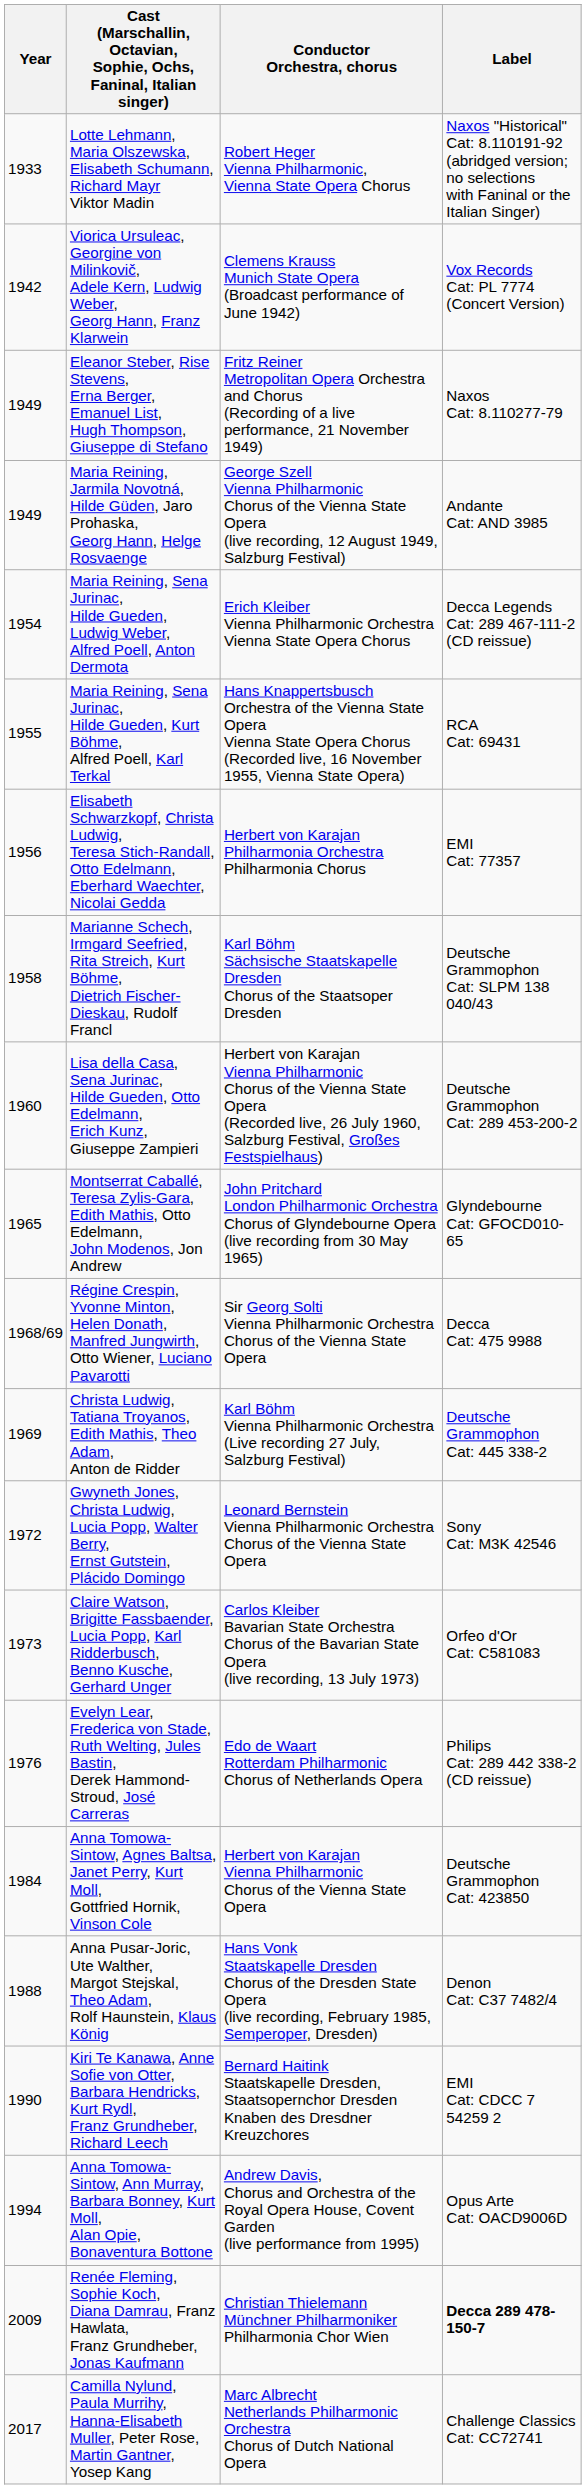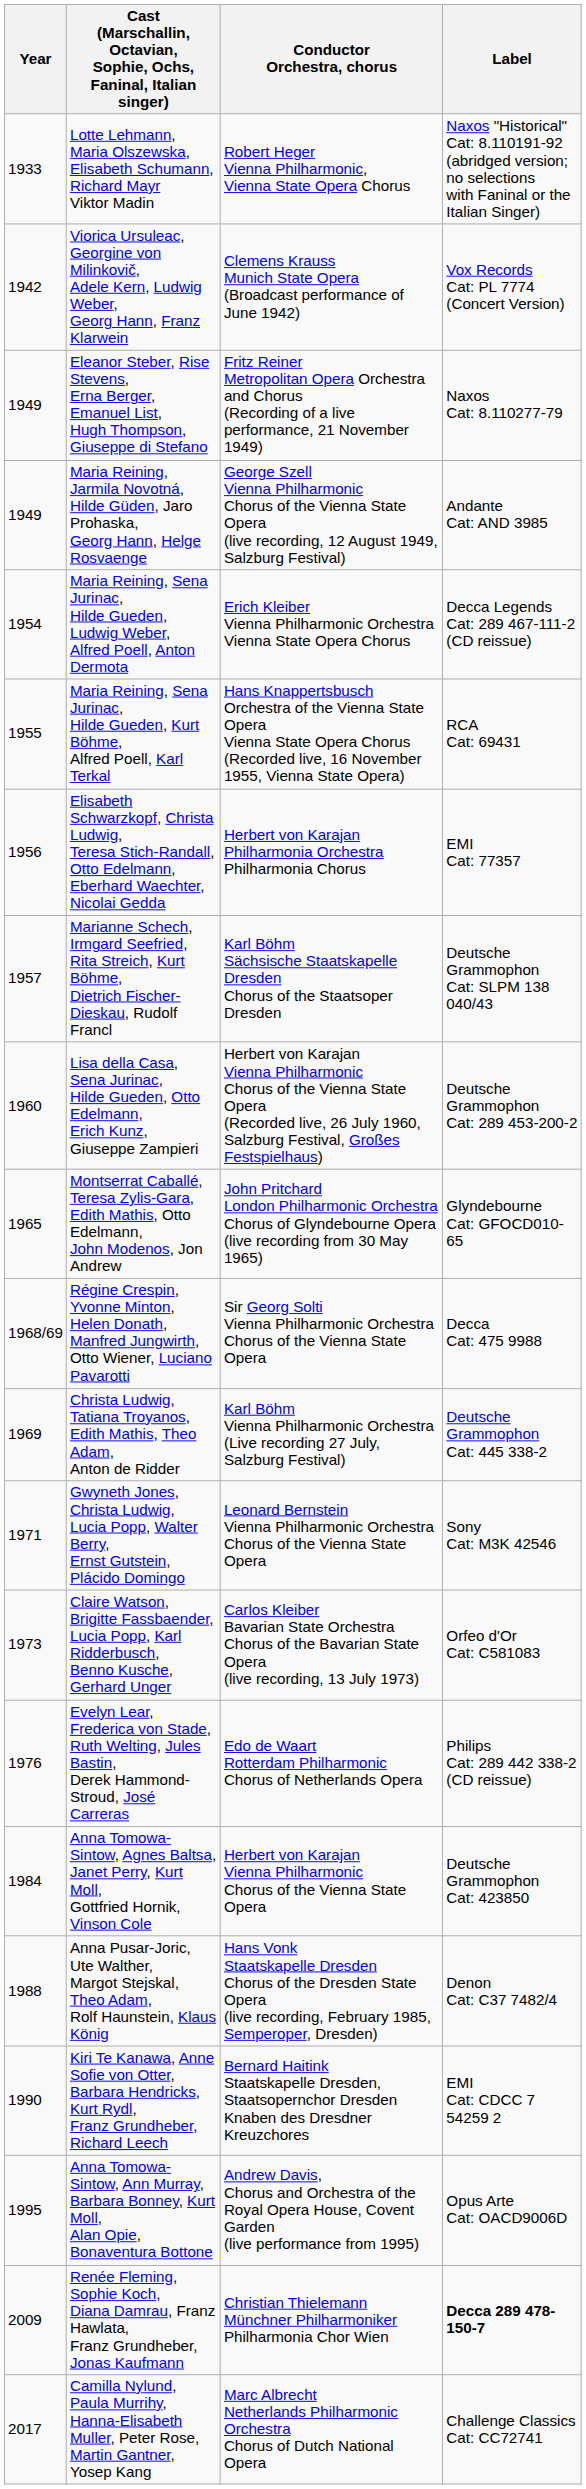(25, 978) 1958 -> (25, 978) 1957
(25, 1535) 1972 -> (25, 1535) 1971
(25, 2210) 1994 -> (25, 2210) 1995
